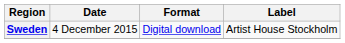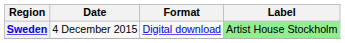(282, 30) no background -> (282, 30) lightgreen background
